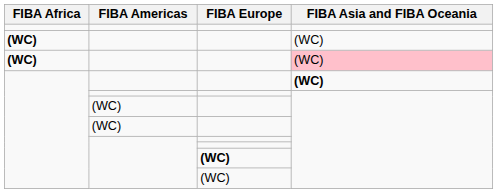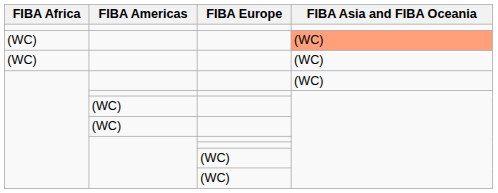(22, 40) bold -> (22, 40) normal
(309, 40) no background -> (309, 40) lightsalmon background
(22, 60) bold -> (22, 60) normal
(309, 60) pink background -> (309, 60) no background
(309, 80) bold -> (309, 80) normal
(215, 158) bold -> (215, 158) normal
